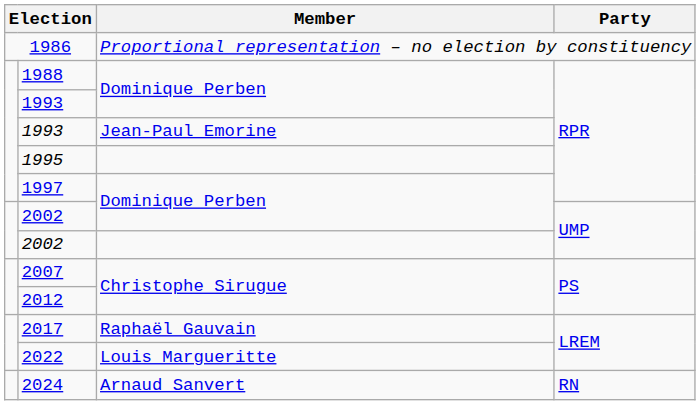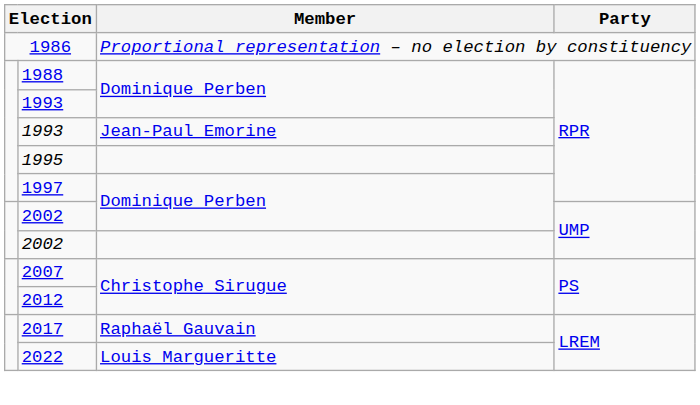- row: (42, 385)
